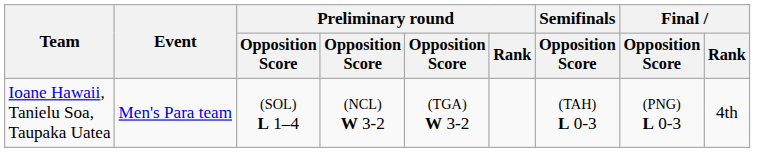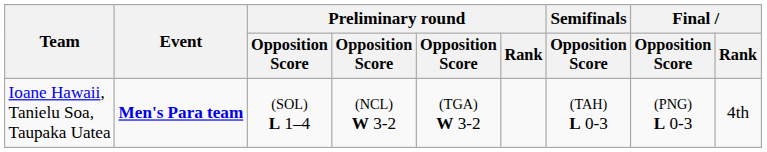(175, 113) normal -> (181, 113) bold
